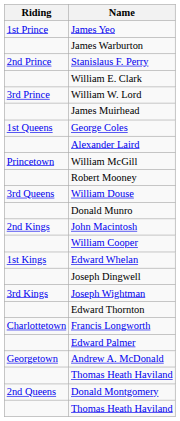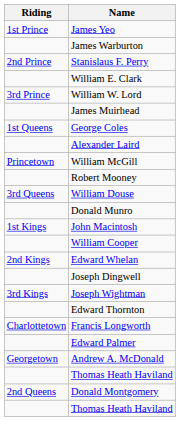(28, 227) 2nd Kings -> (27, 227) 1st Kings
(27, 260) 1st Kings -> (28, 260) 2nd Kings
